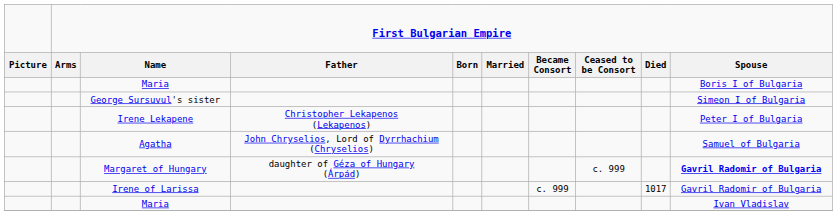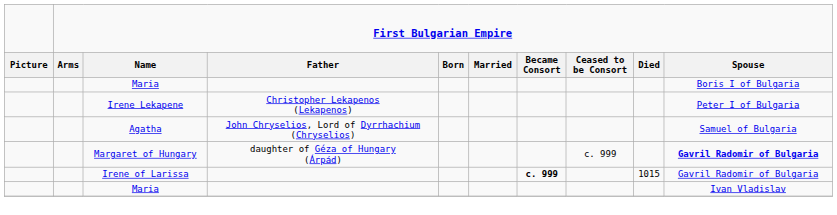- row: (155, 99)
(552, 189) normal -> (542, 174) bold
(656, 189) 1017 -> (649, 174) 1015
